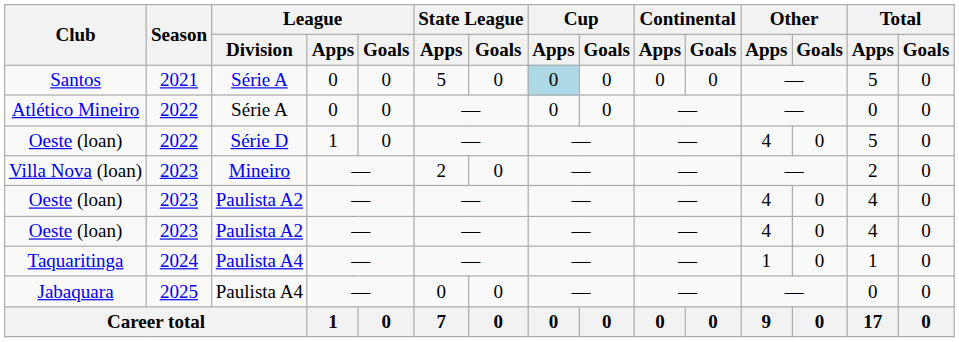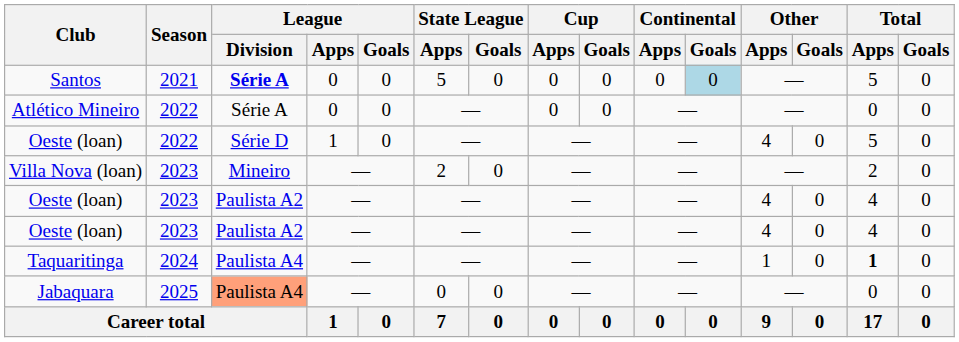(259, 79) normal -> (259, 79) bold
(553, 79) lightblue background -> (553, 79) no background
(713, 79) no background -> (713, 79) lightblue background
(873, 261) normal -> (873, 261) bold
(259, 291) no background -> (259, 291) lightsalmon background
